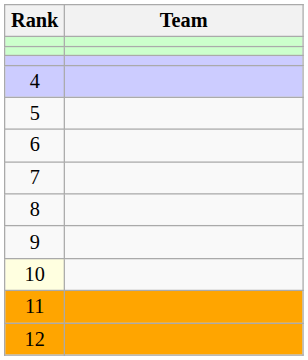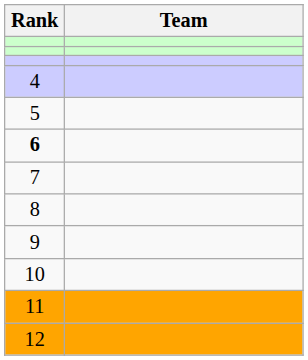(35, 145) normal -> (35, 145) bold
(35, 274) lightyellow background -> (35, 274) no background
